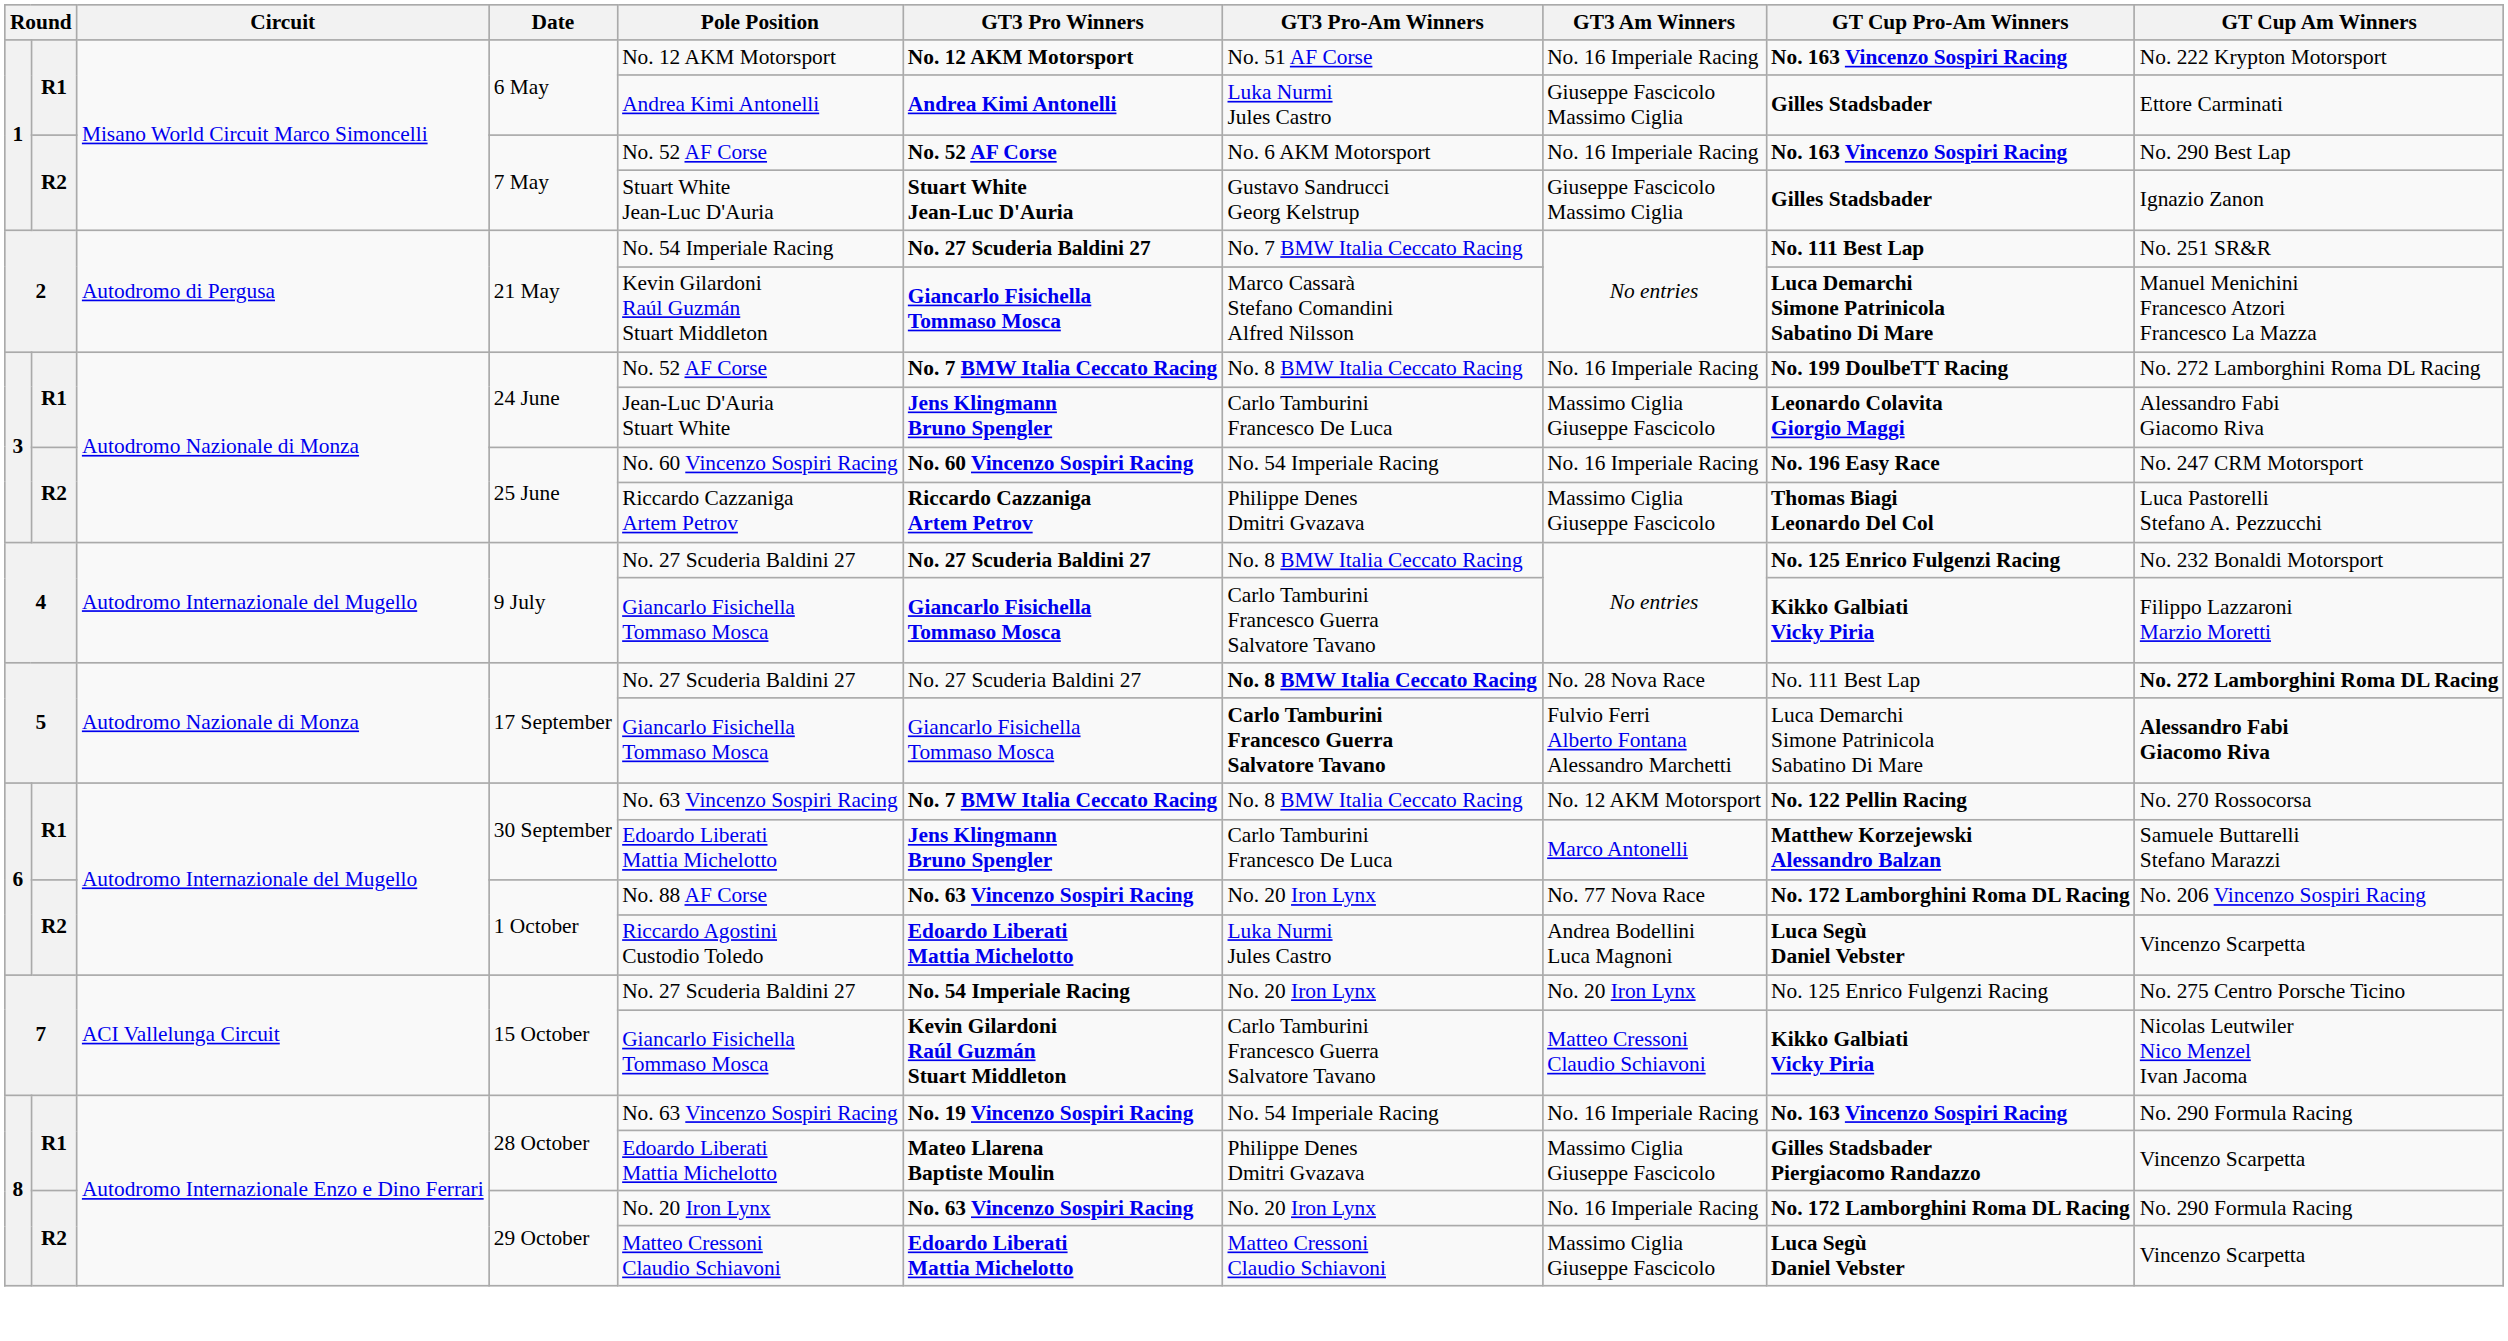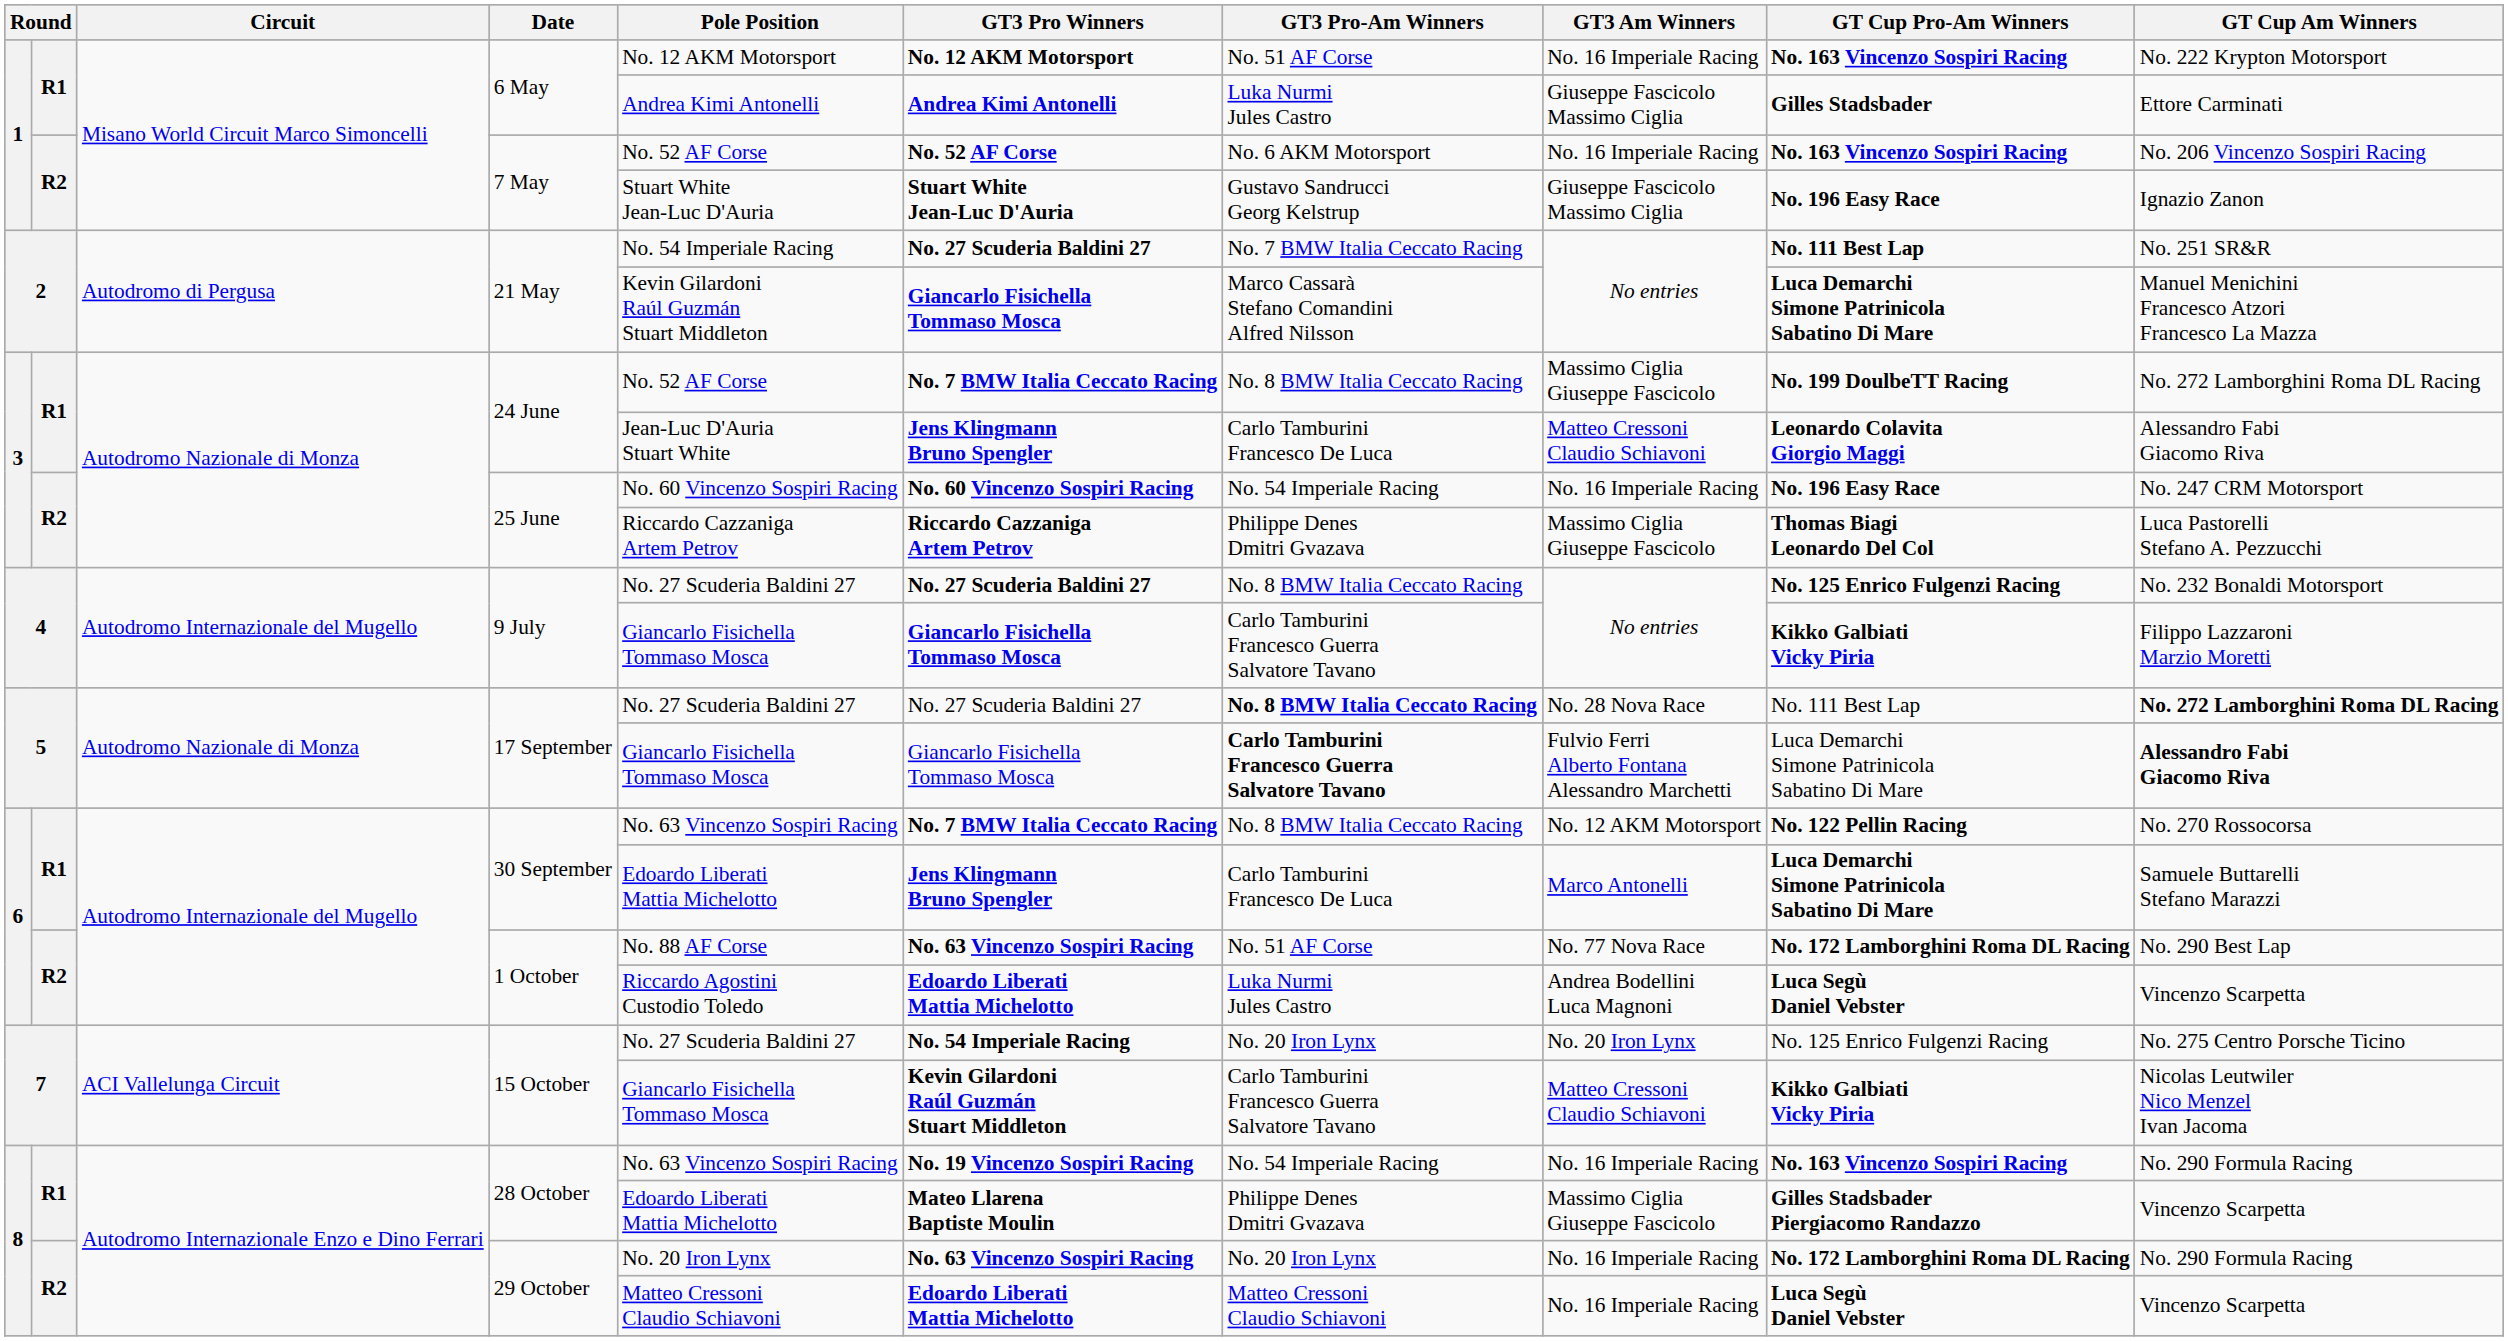(2215, 152) No. 290 Best Lap -> (2283, 152) No. 206 Vincenzo Sospiri Racing
(1852, 200) Gilles Stadsbader -> (1855, 200) No. 196 Easy Race
(1653, 368) No. 16 Imperiale Racing -> (1631, 381) Massimo Ciglia Giuseppe Fascicolo
(1631, 416) Massimo Ciglia Giuseppe Fascicolo -> (1626, 441) Matteo Cressoni Claudio Schiavoni
(1872, 848) Matthew Korzejewski Alessandro Balzan -> (1858, 886) Luca Demarchi Simone Patrinicola Sabatino Di Mare
(1302, 896) No. 20 Iron Lynx -> (1300, 946) No. 51 AF Corse
(2283, 896) No. 206 Vincenzo Sospiri Racing -> (2215, 946) No. 290 Best Lap
(1631, 1255) Massimo Ciglia Giuseppe Fascicolo -> (1653, 1305) No. 16 Imperiale Racing
